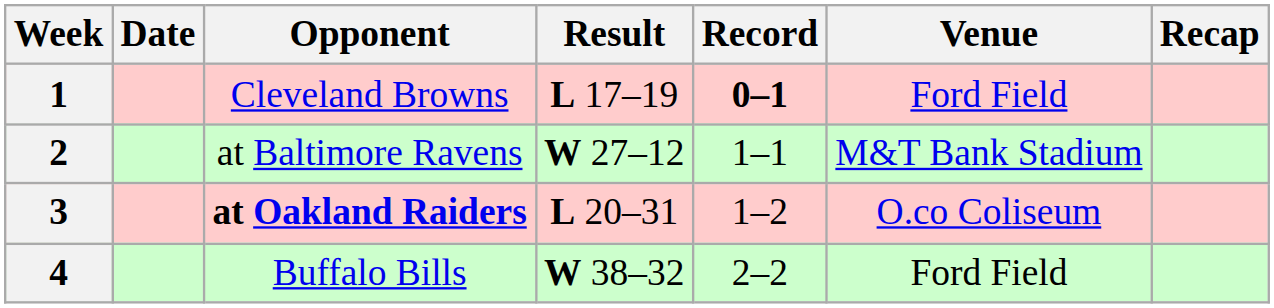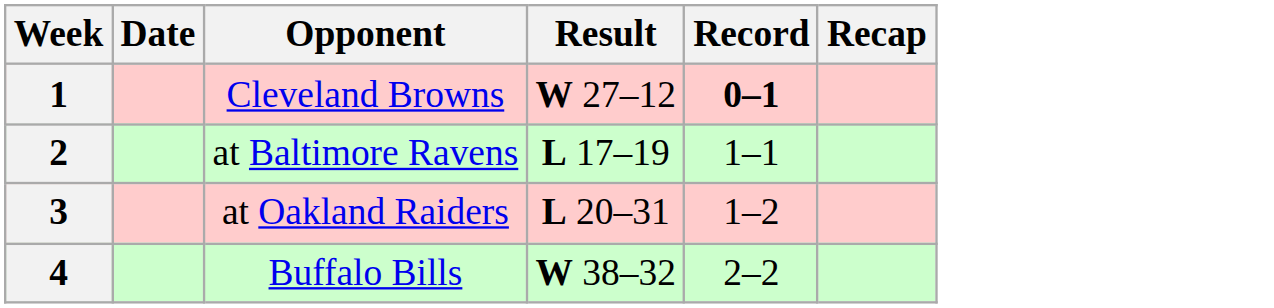- column: (989, 34)
(614, 93) L 17–19 -> (606, 93) W 27–12
(614, 152) W 27–12 -> (606, 152) L 17–19
(370, 212) bold -> (365, 212) normal
